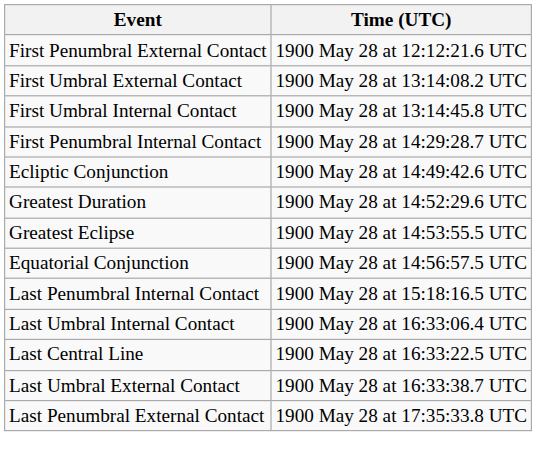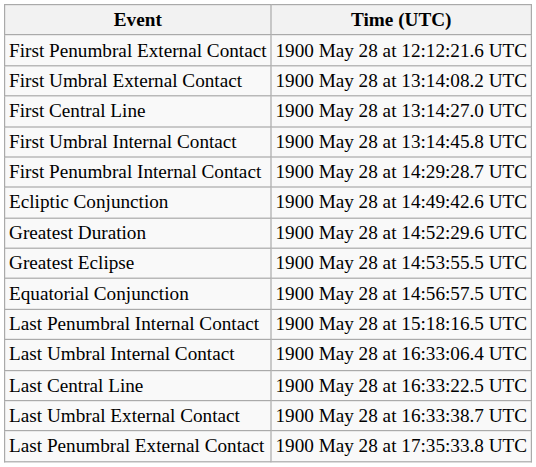+ row: (77, 111)
